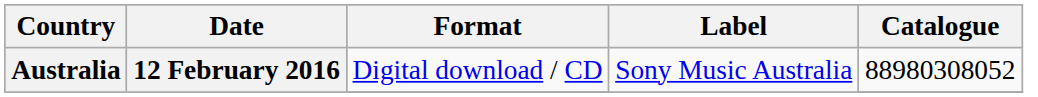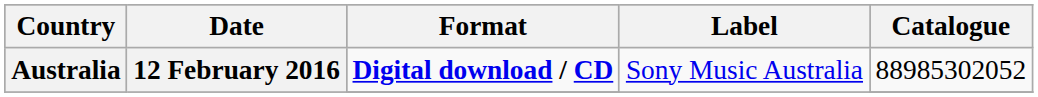(478, 69) normal -> (483, 69) bold
(940, 69) 88980308052 -> (951, 69) 88985302052
